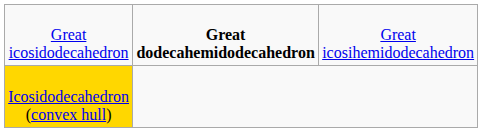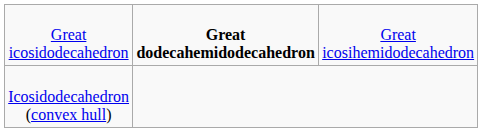(69, 105) gold background -> (69, 105) no background
